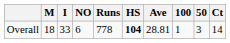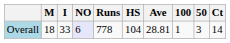(23, 30) no background -> (23, 30) lightblue background
(78, 30) no background -> (78, 30) lavender background
(133, 30) bold -> (133, 30) normal
